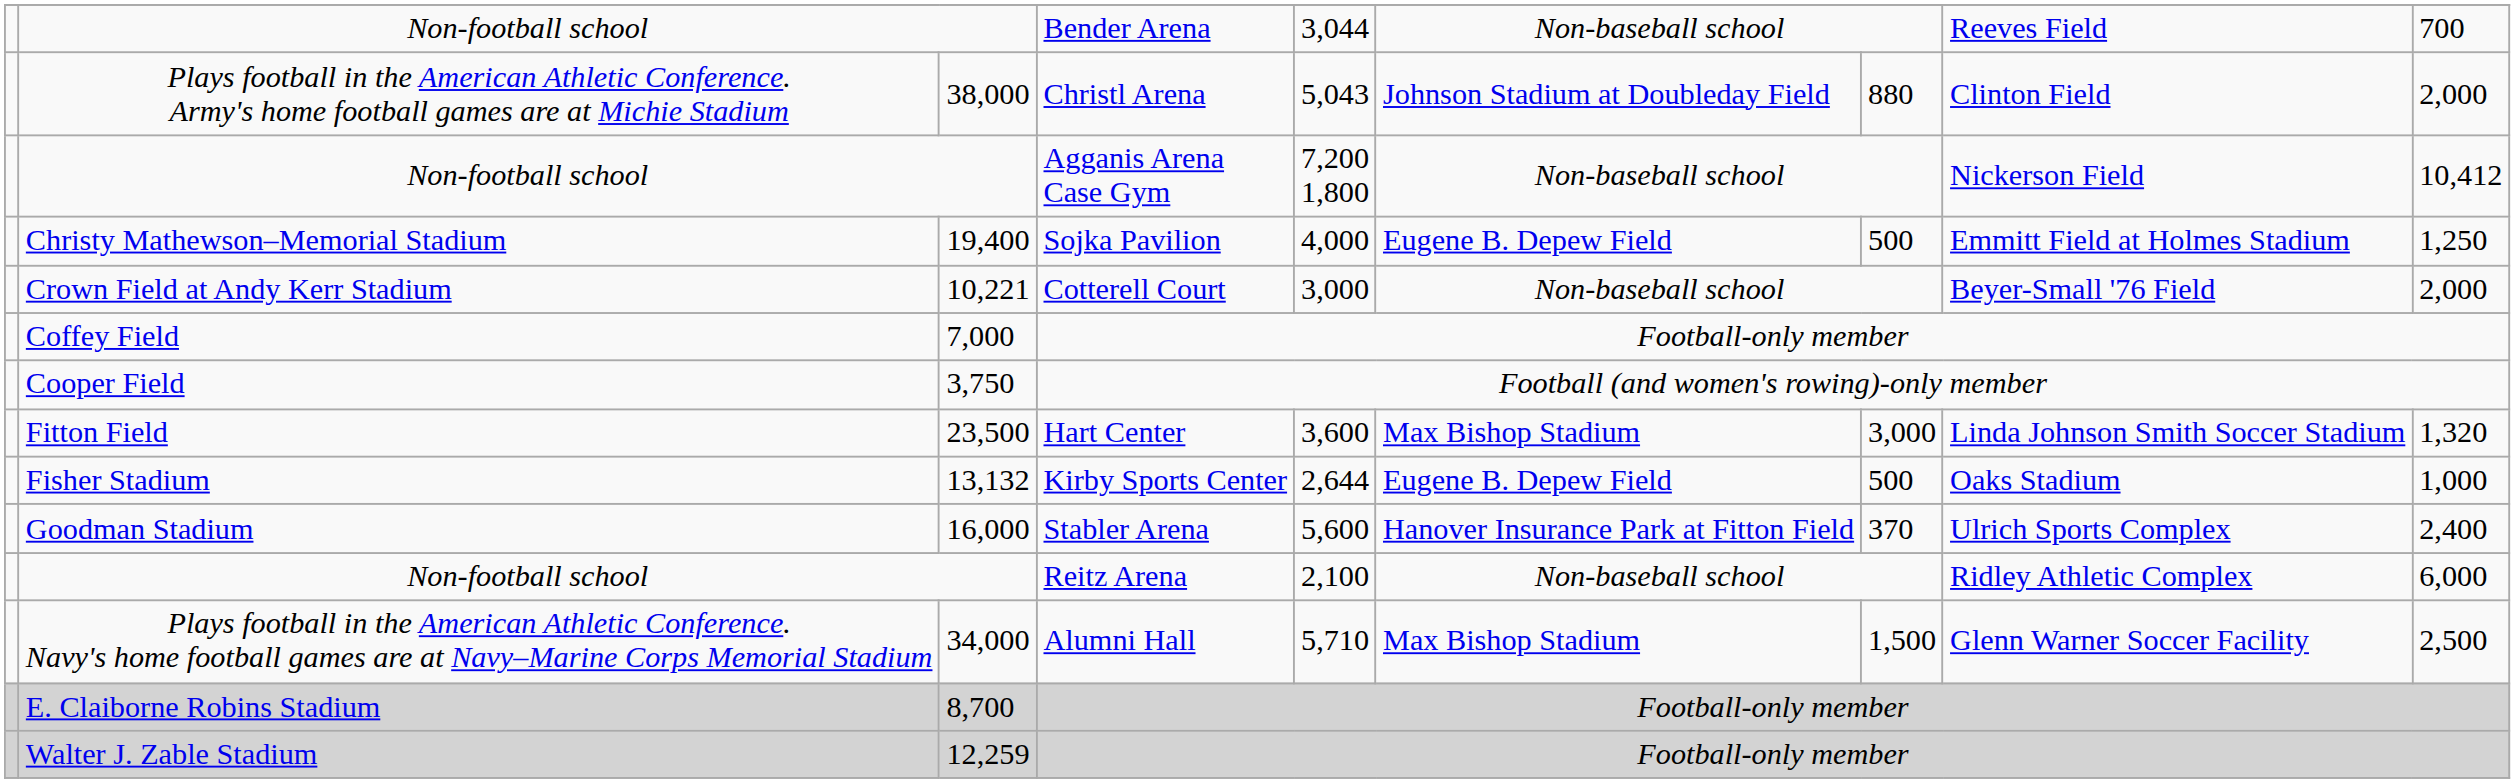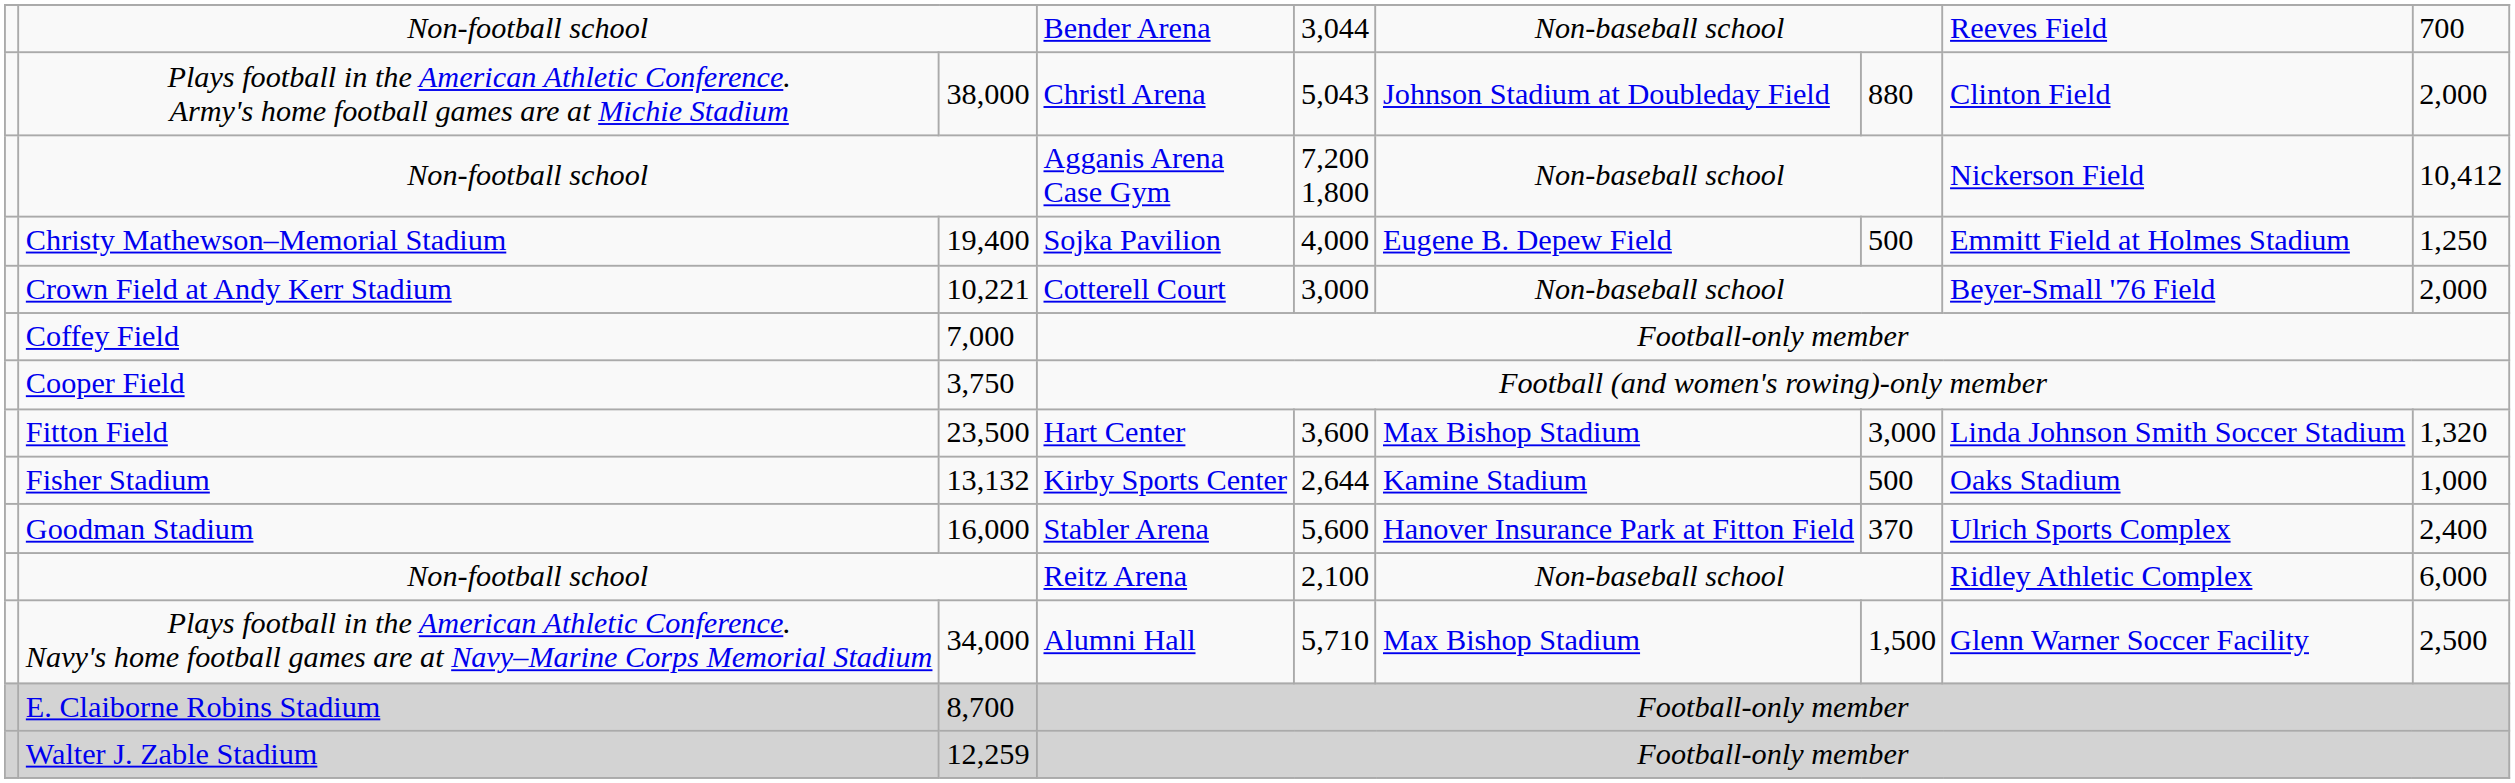(1527, 480) Eugene B. Depew Field -> (1485, 480) Kamine Stadium
